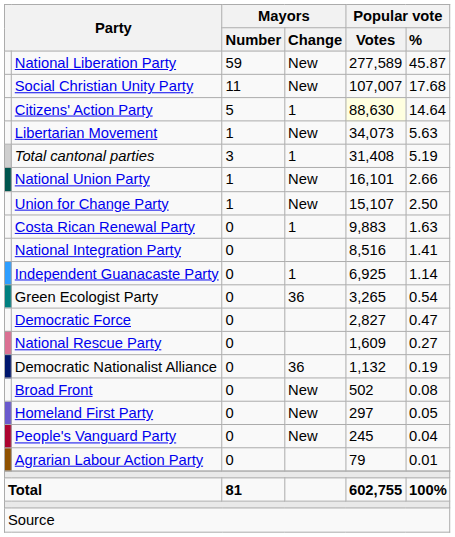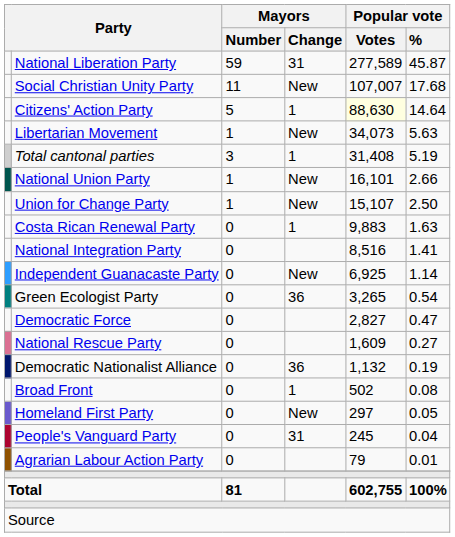(303, 63) New -> (296, 63) 31
(292, 273) 1 -> (303, 273) New
(303, 390) New -> (292, 390) 1
(303, 436) New -> (296, 436) 31
